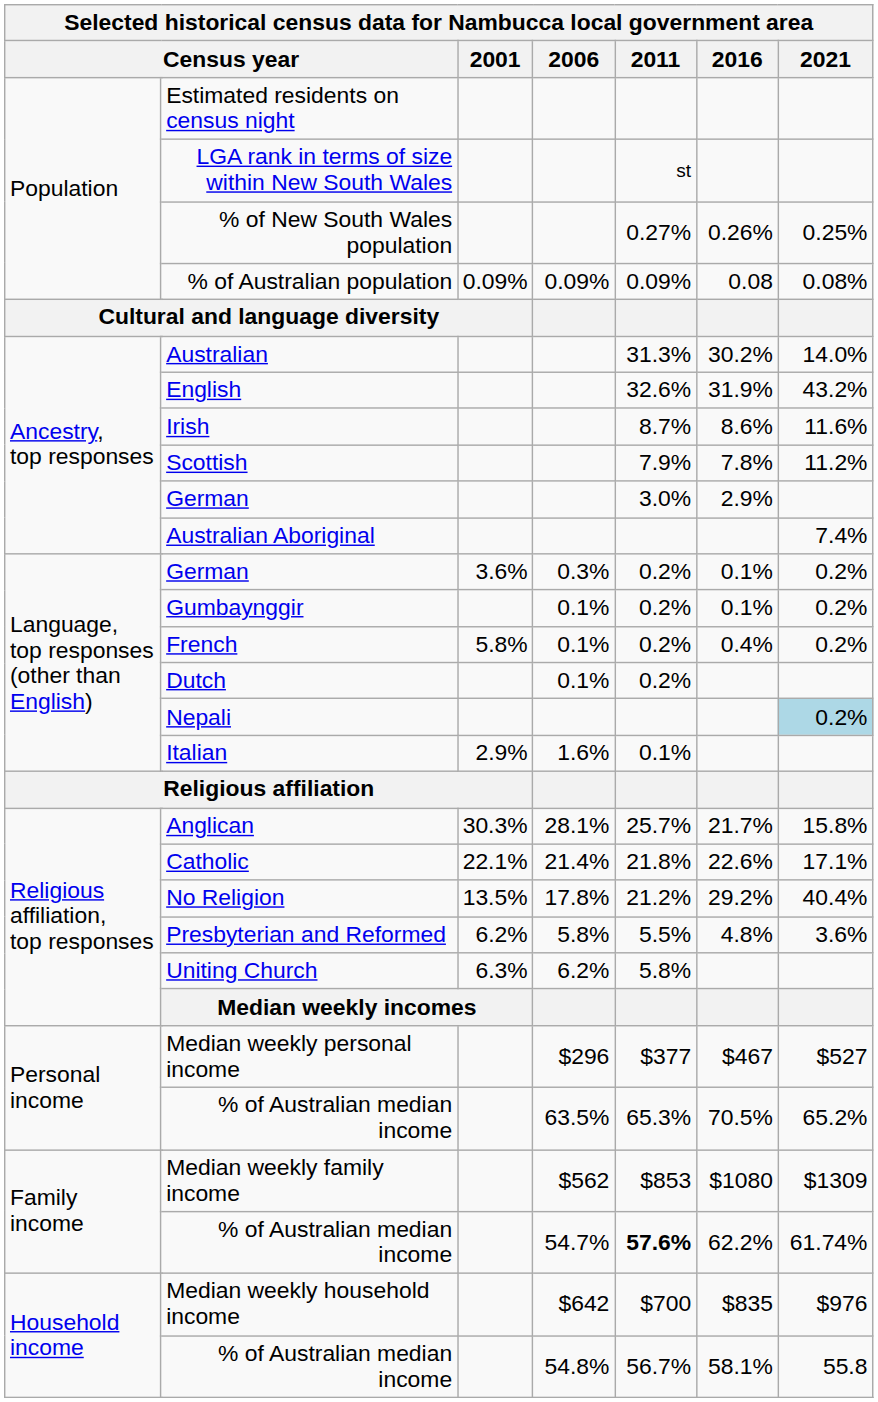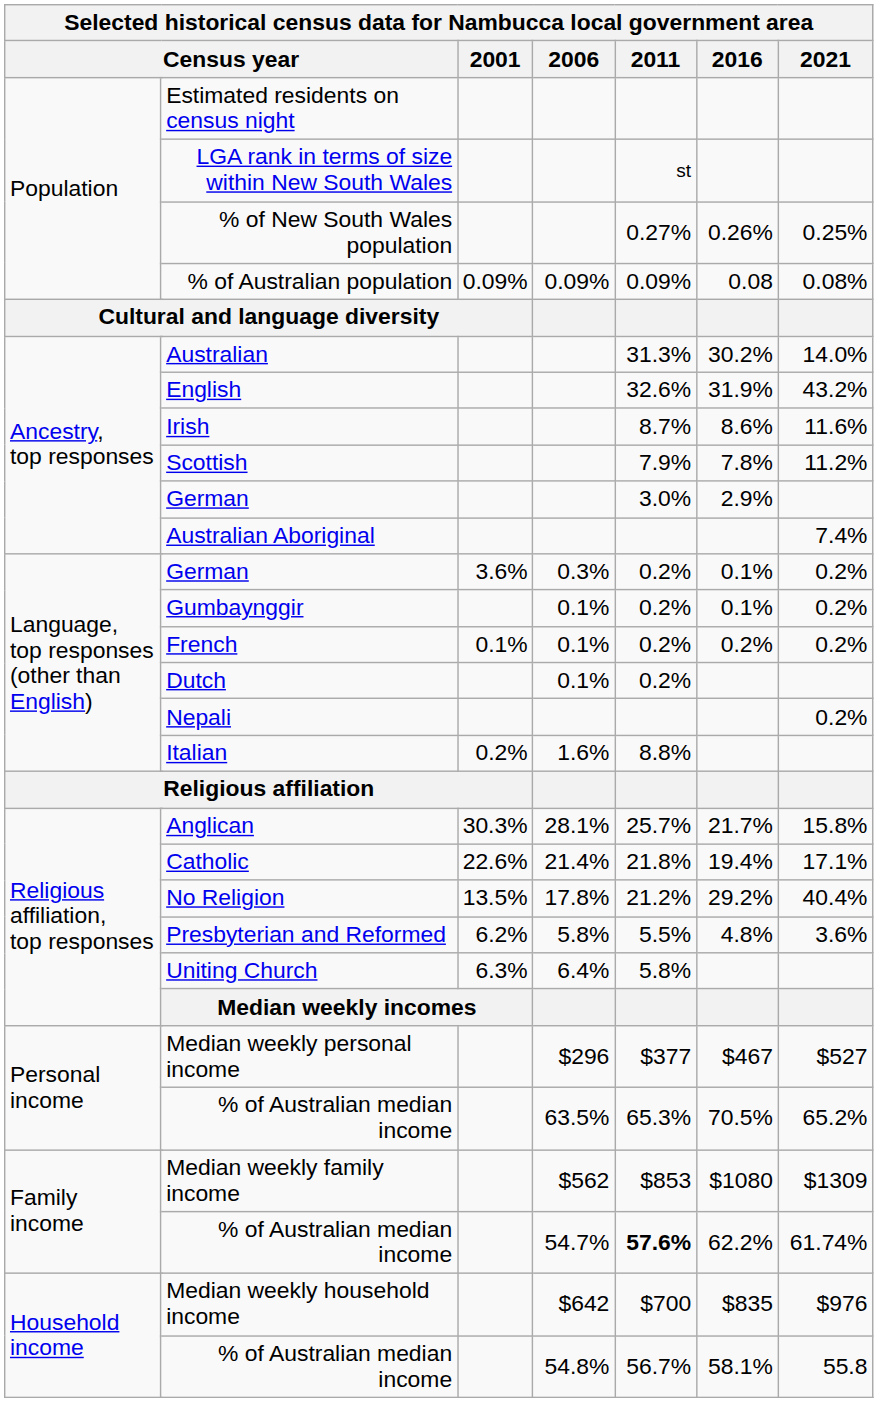(501, 644) 5.8% -> (501, 644) 0.1%
(744, 644) 0.4% -> (744, 644) 0.2%
(841, 716) lightblue background -> (841, 716) no background
(501, 753) 2.9% -> (501, 753) 0.2%
(662, 753) 0.1% -> (662, 753) 8.8%
(495, 861) 22.1% -> (495, 861) 22.6%
(737, 861) 22.6% -> (737, 861) 19.4%
(580, 970) 6.2% -> (580, 970) 6.4%
